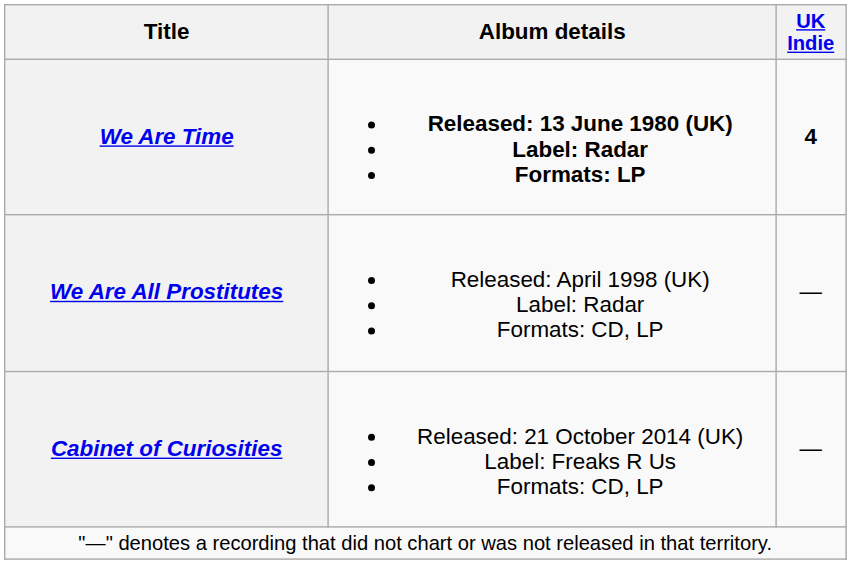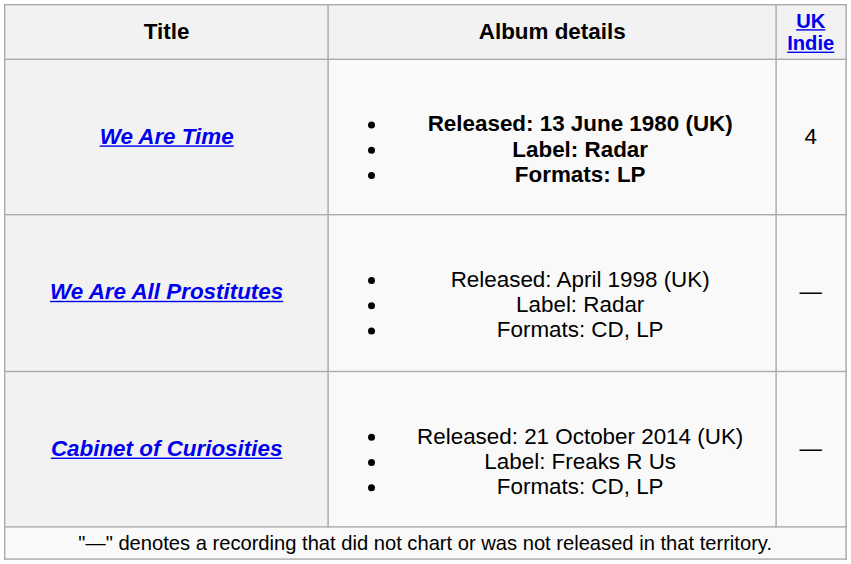(811, 136) bold -> (811, 136) normal
